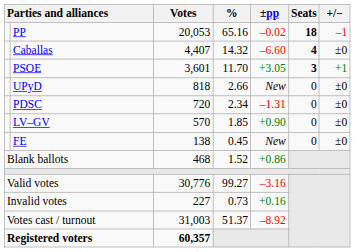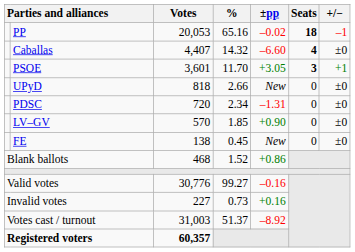(273, 183) –3.16 -> (273, 183) –0.16
